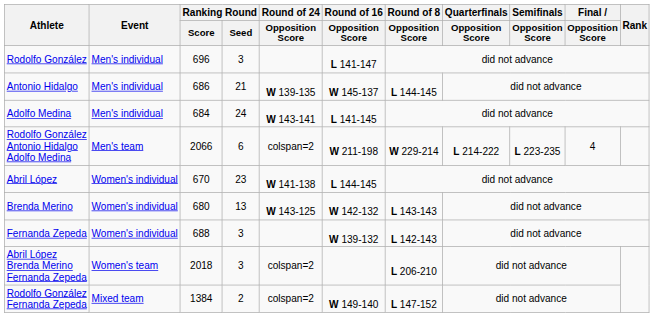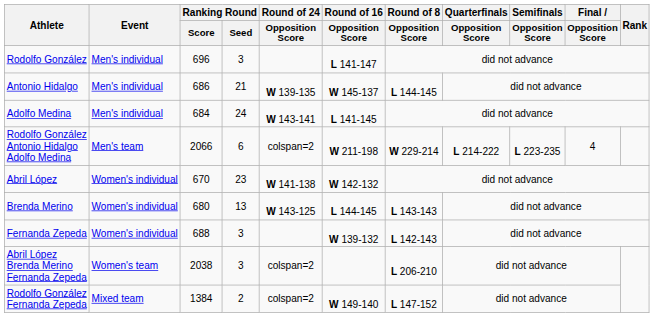(354, 185) L 144-145 -> (354, 185) W 142-132
(354, 212) W 142-132 -> (354, 212) L 144-145
(201, 266) 2018 -> (201, 266) 2038
